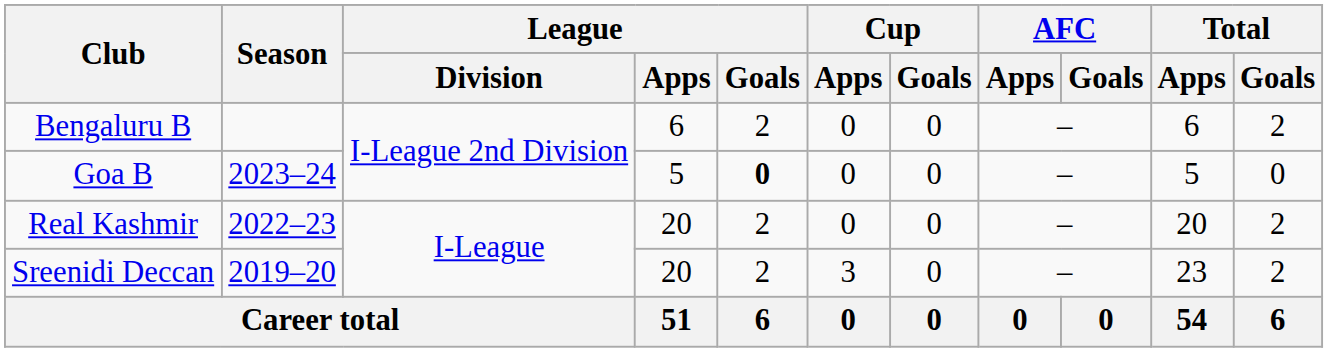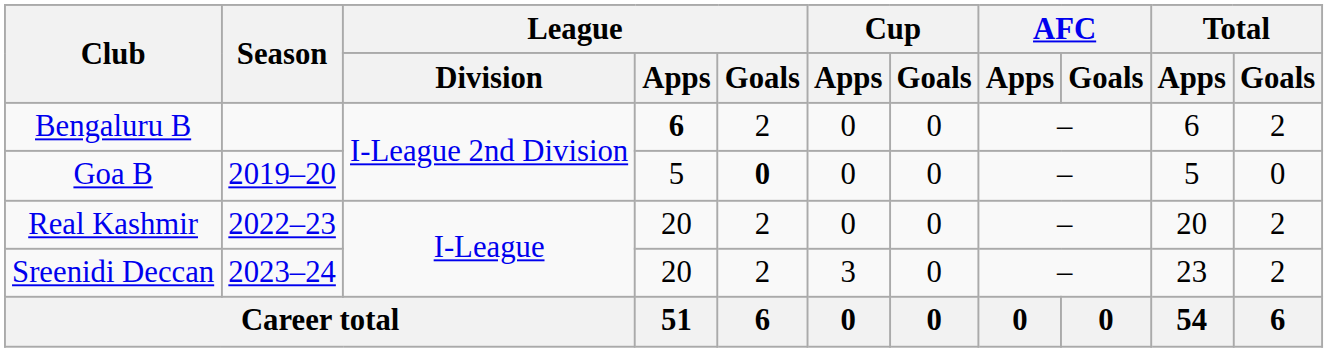(676, 126) normal -> (676, 126) bold
(282, 175) 2023–24 -> (282, 175) 2019–20
(282, 272) 2019–20 -> (282, 272) 2023–24
